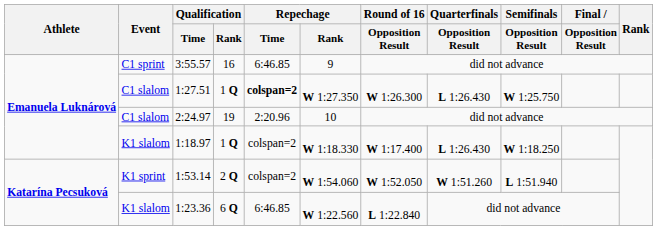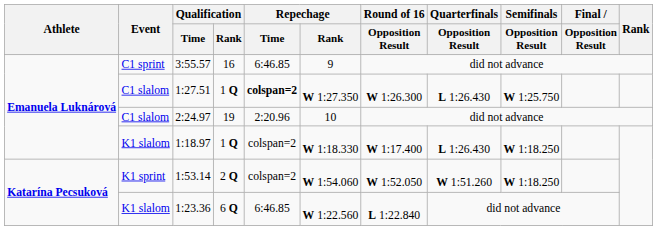(531, 183) L 1:51.940 -> (531, 183) W 1:18.250
